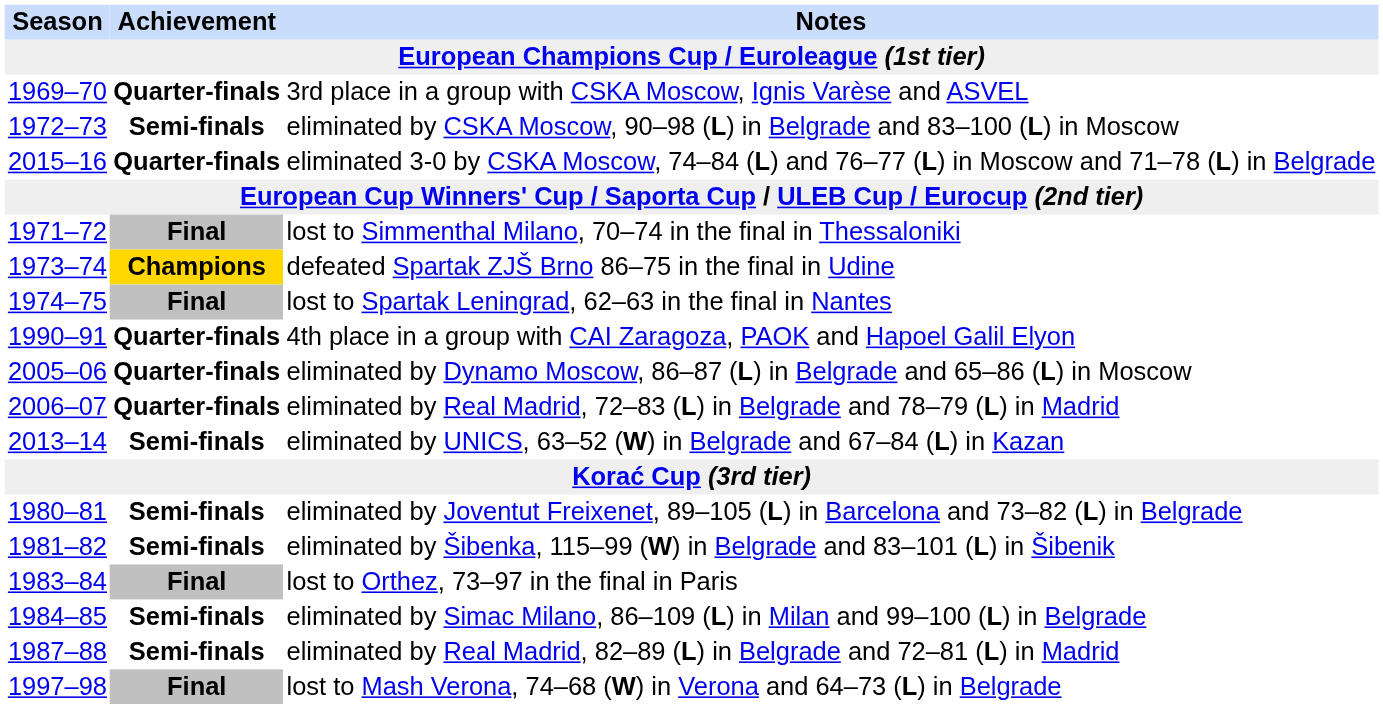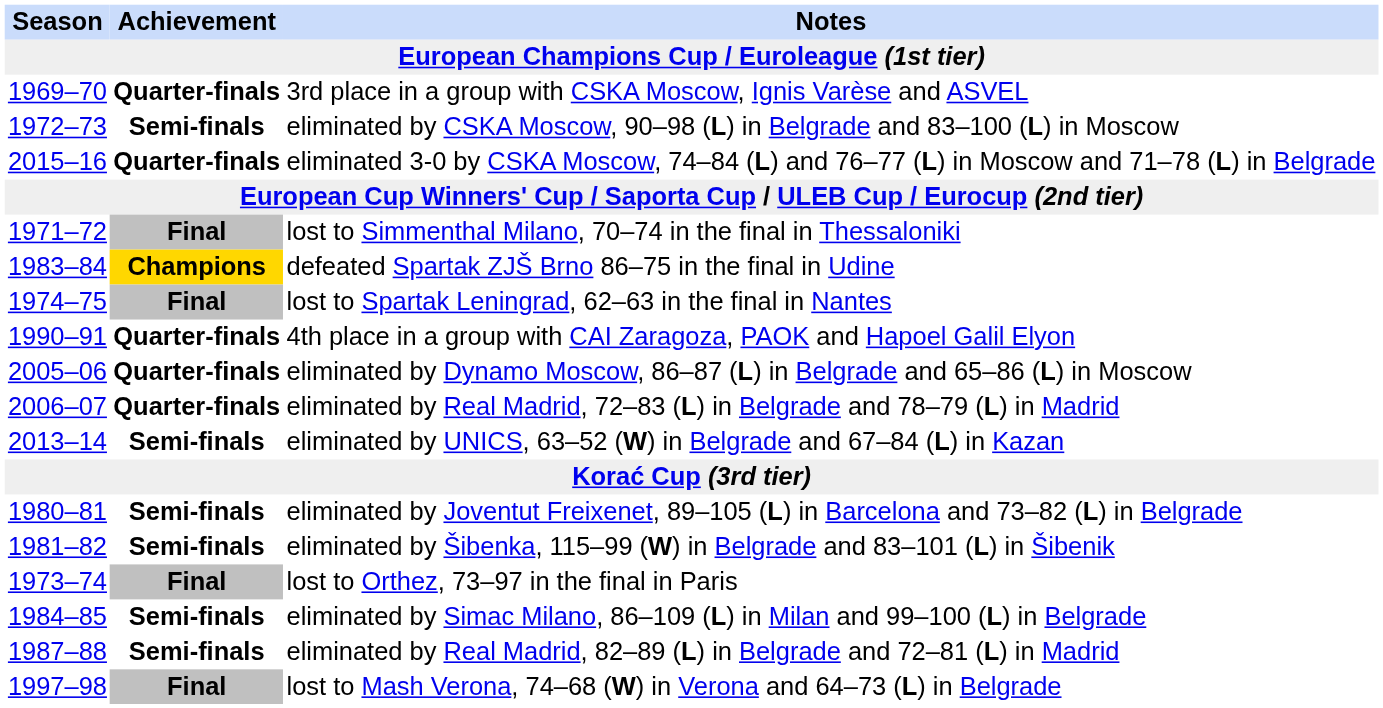(57, 266) 1973–74 -> (57, 266) 1983–84
(57, 581) 1983–84 -> (57, 581) 1973–74
